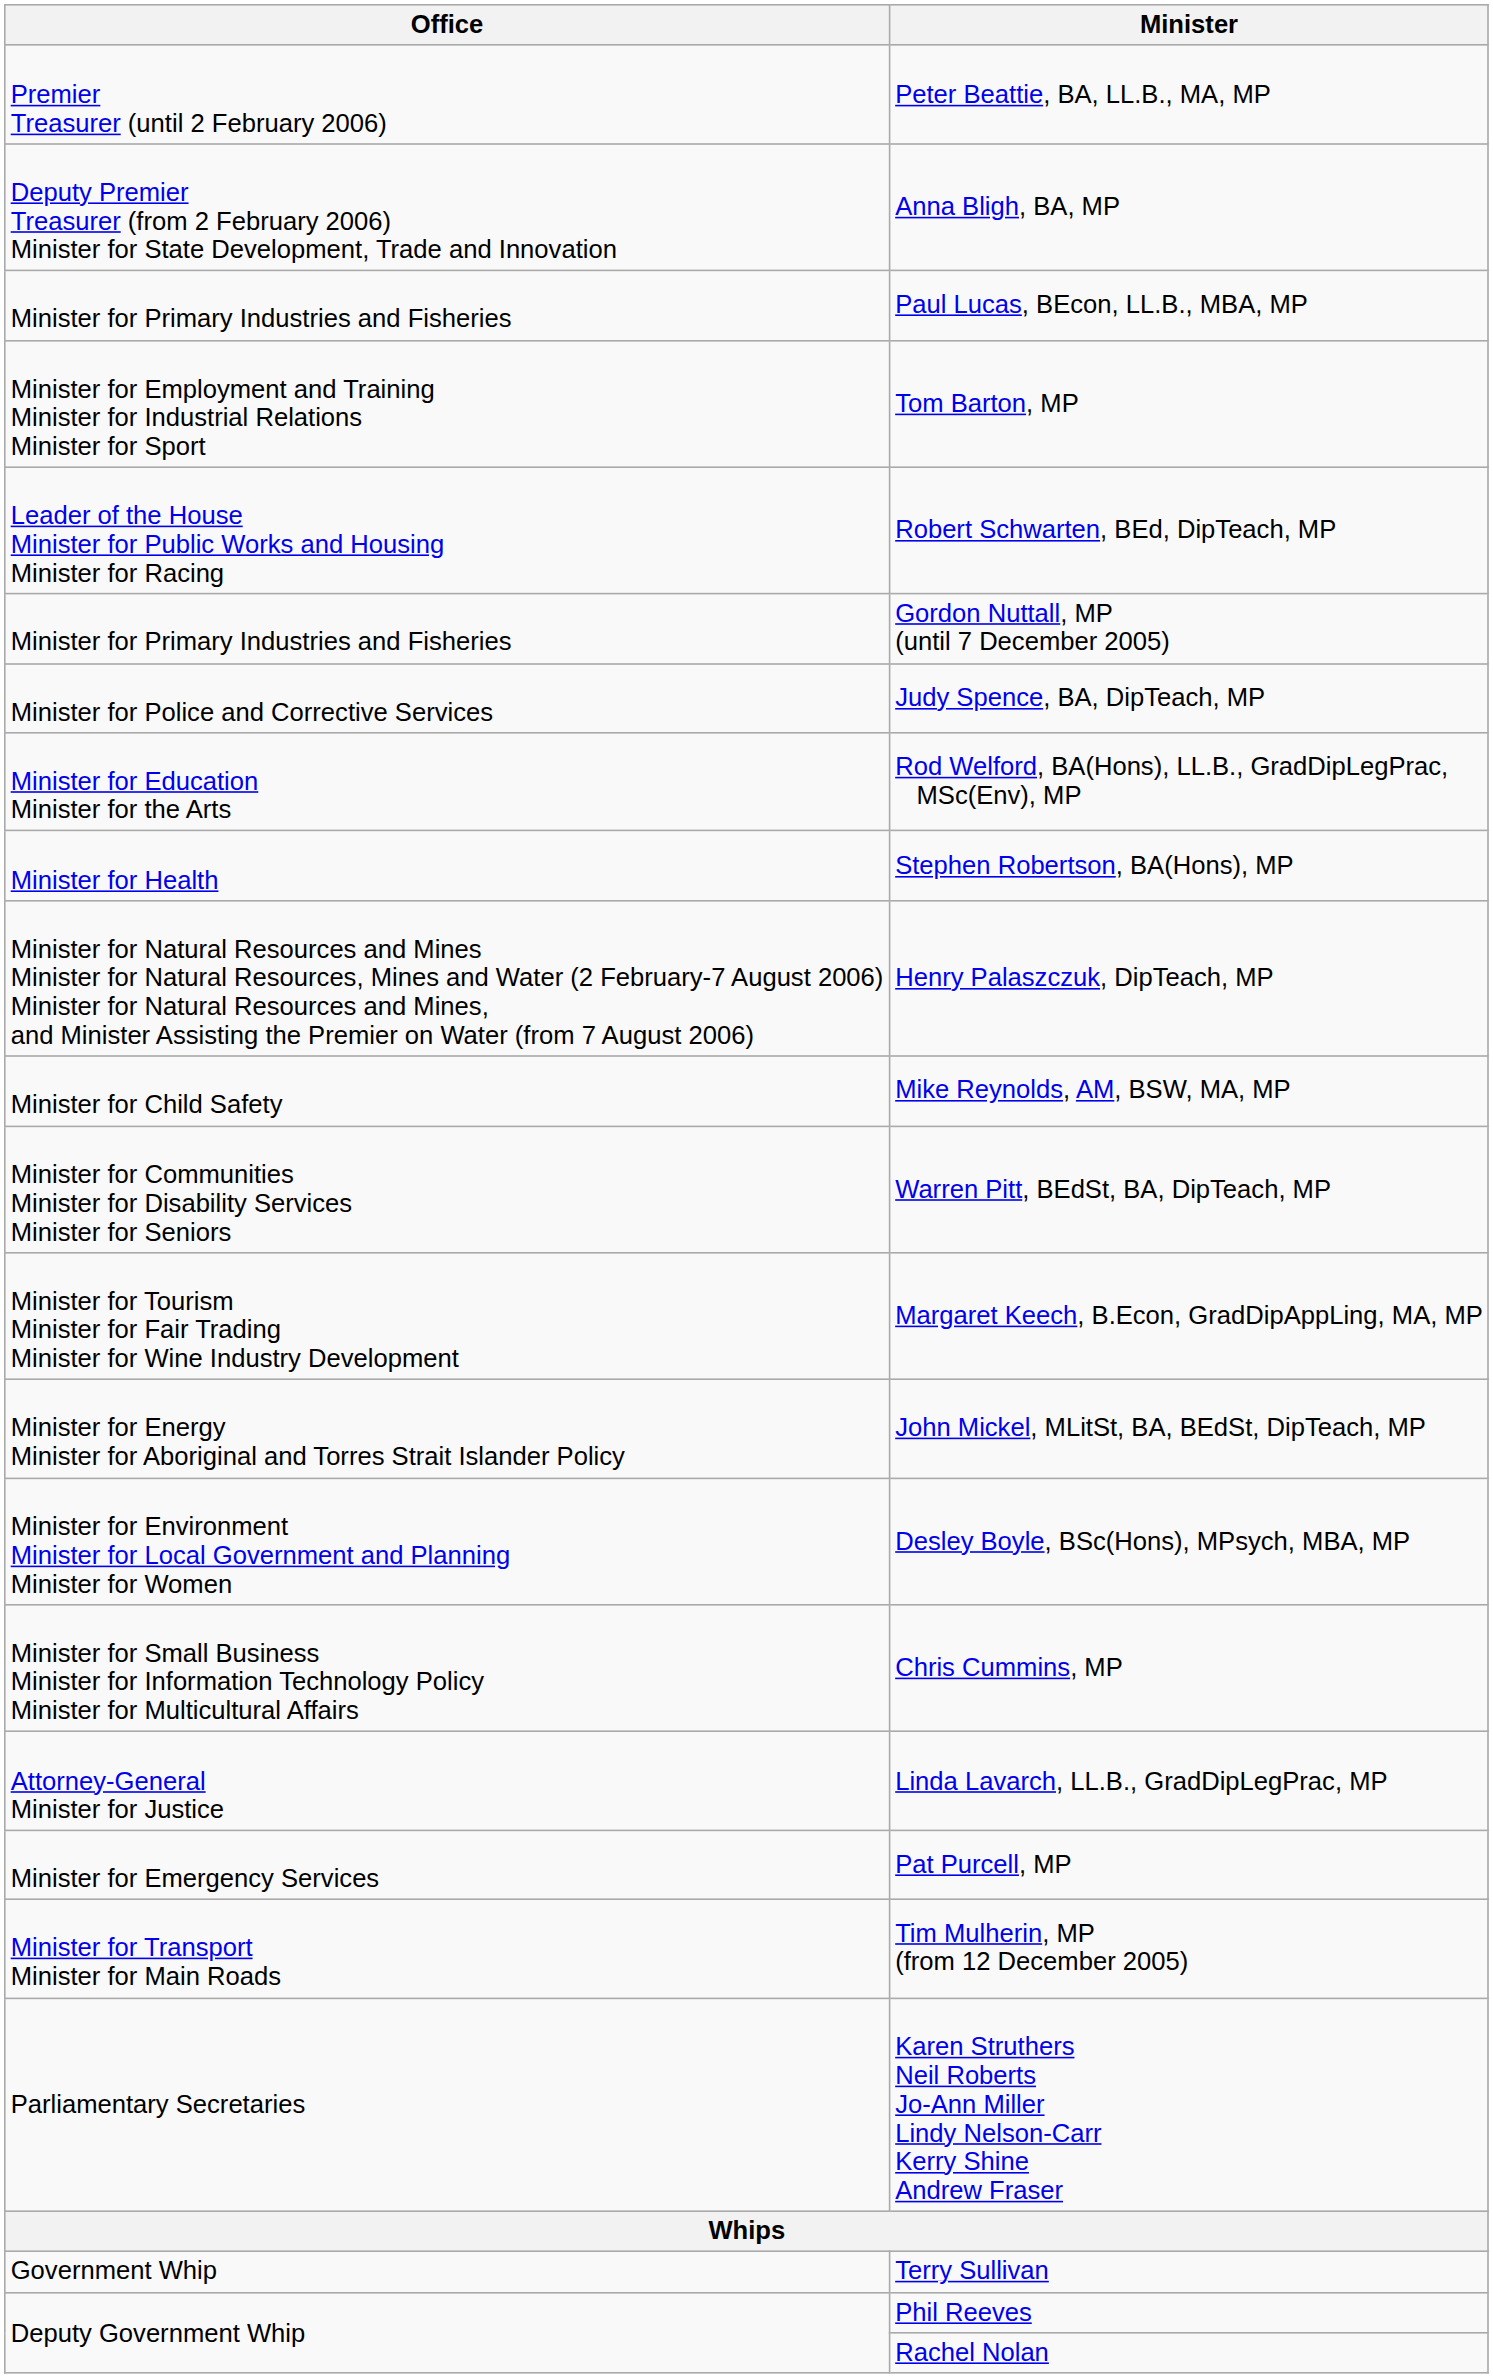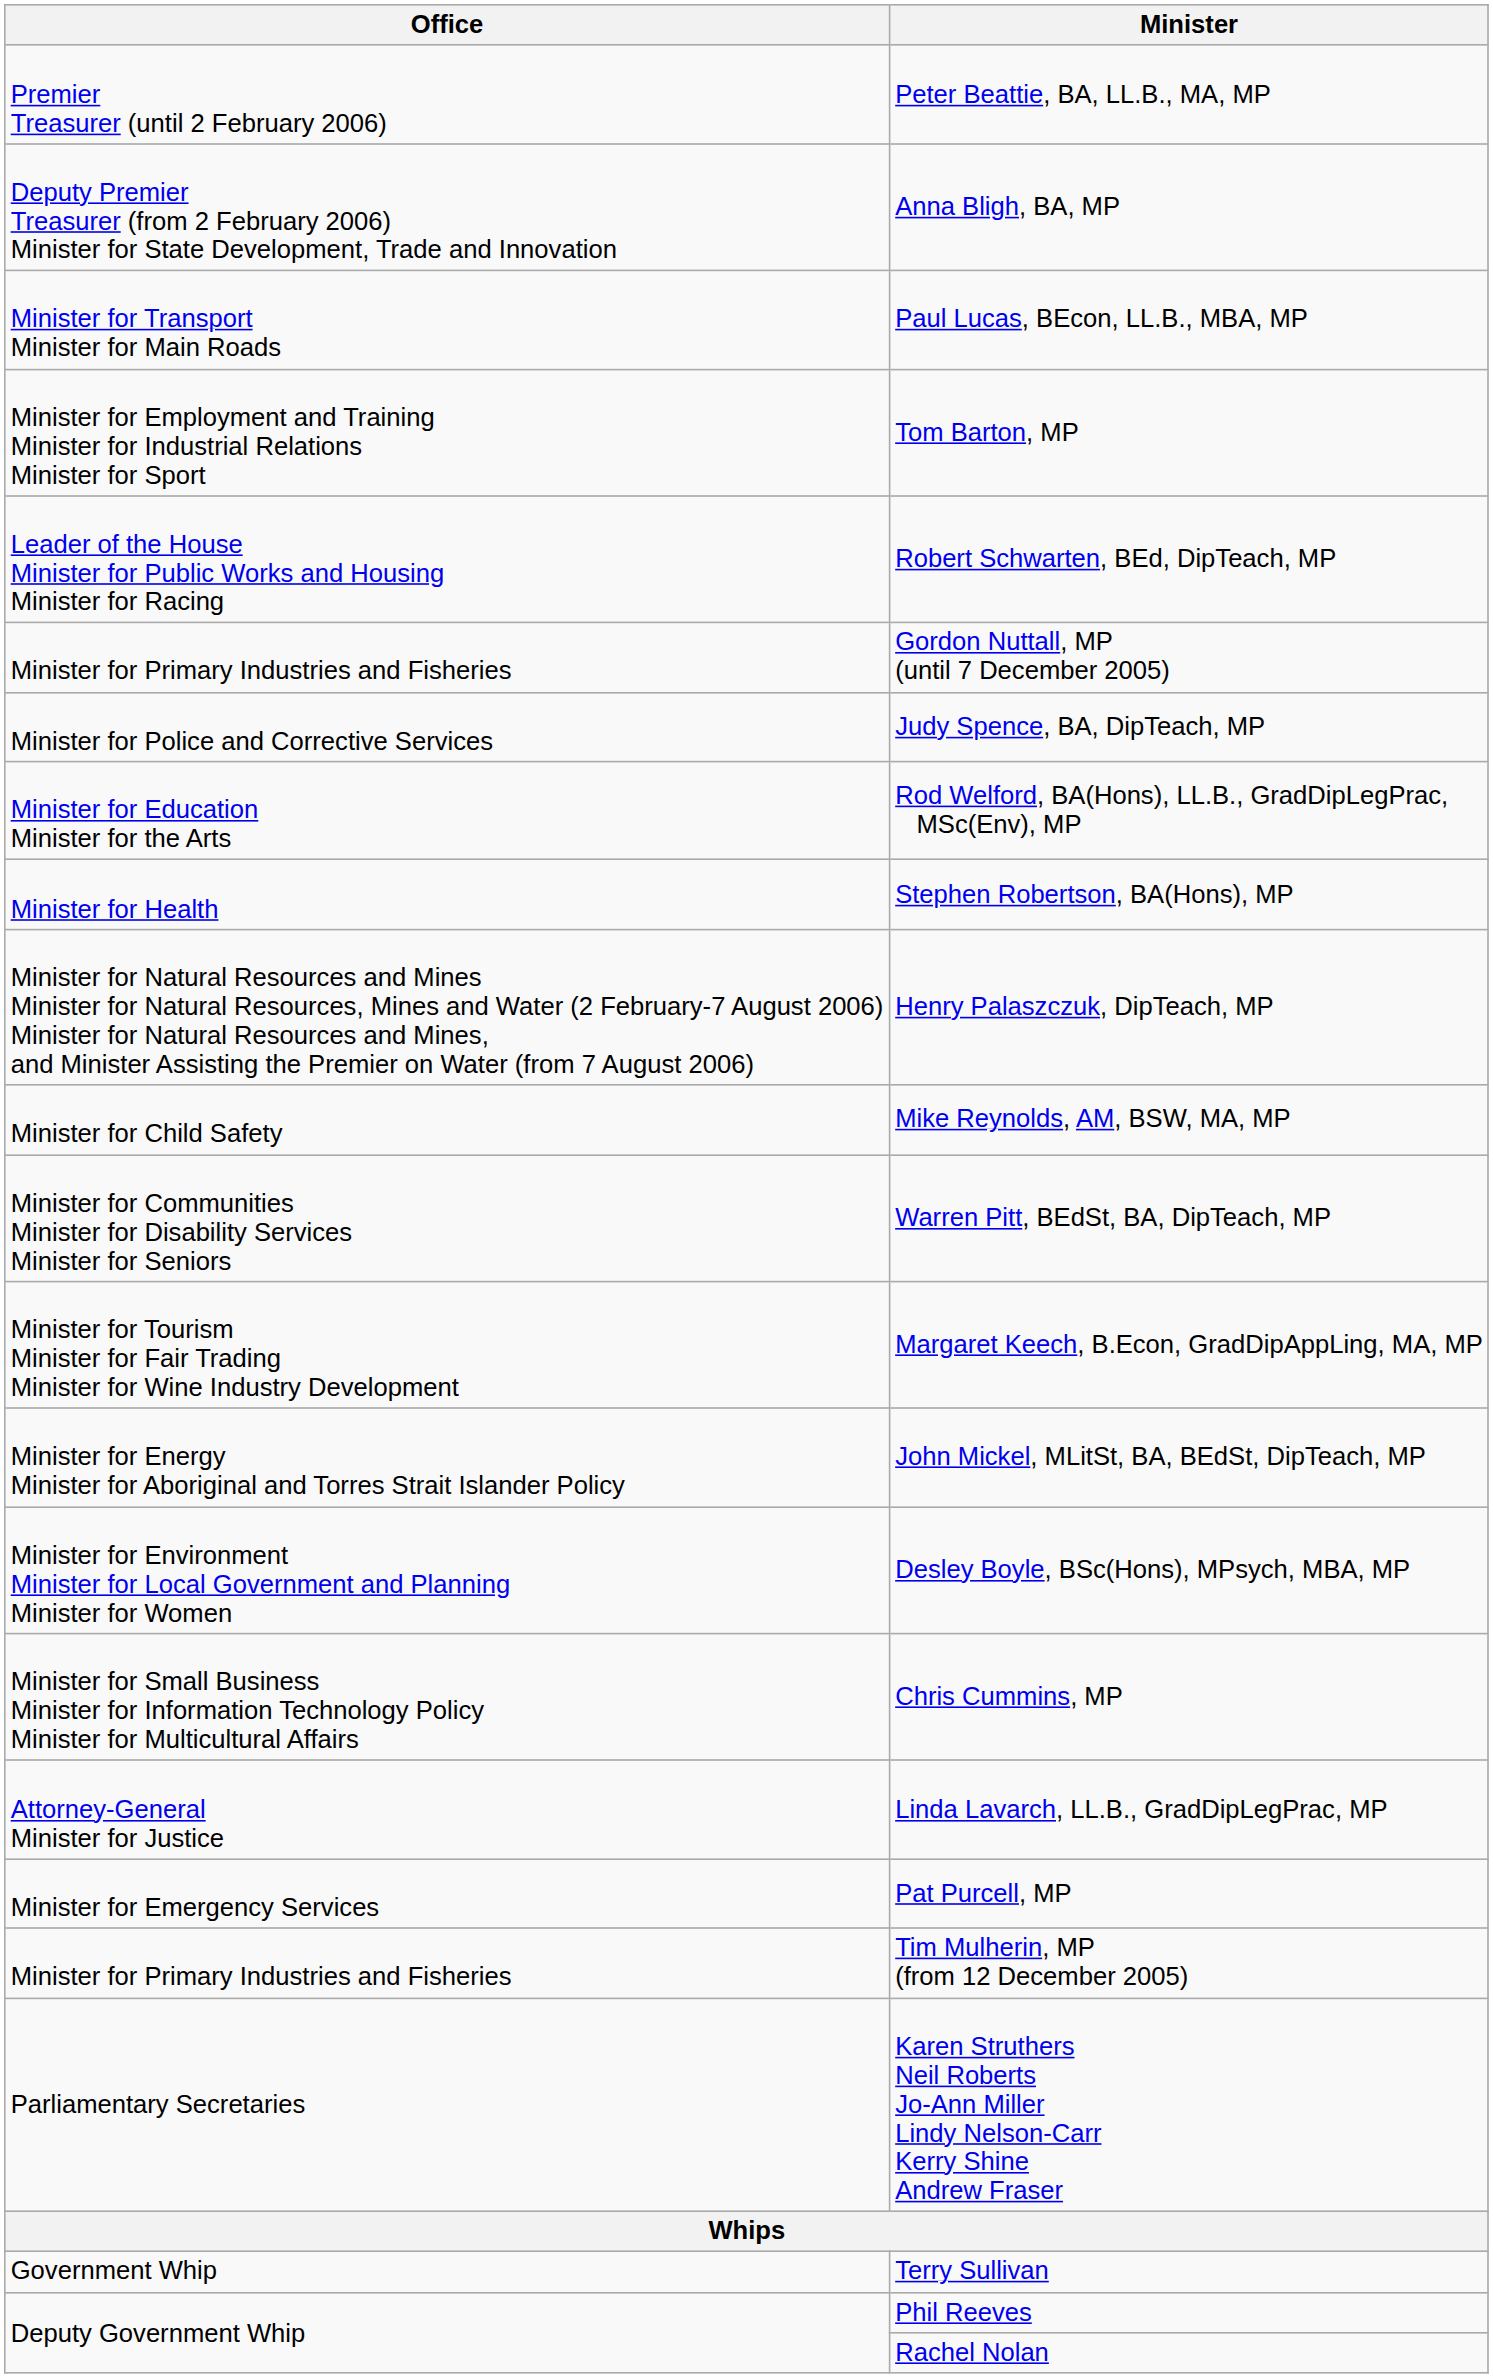(261, 319) Minister for Primary Industries and Fisheries -> (146, 333) Minister for Transport Minister for Main Roads
(146, 1962) Minister for Transport Minister for Main Roads -> (261, 1976) Minister for Primary Industries and Fisheries
